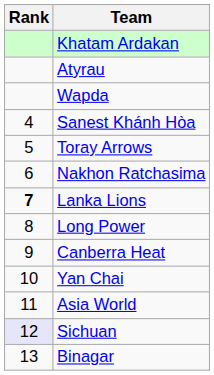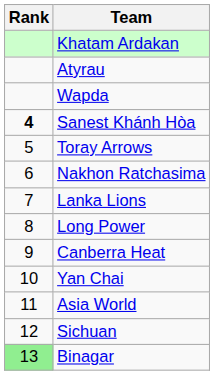(29, 122) normal -> (29, 122) bold
(29, 200) bold -> (29, 200) normal
(29, 331) lavender background -> (29, 331) no background
(29, 357) no background -> (29, 357) lightgreen background
